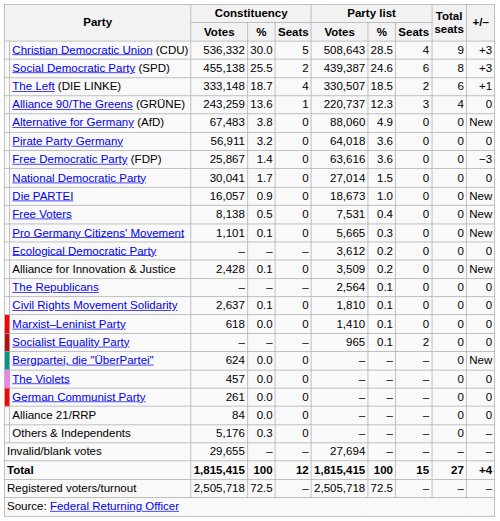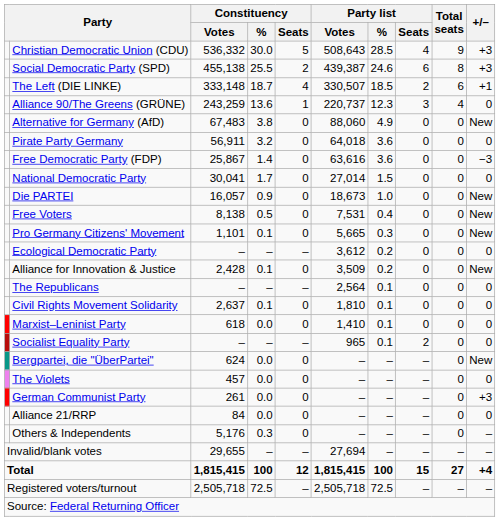(489, 397) 0 -> (486, 397) +3
